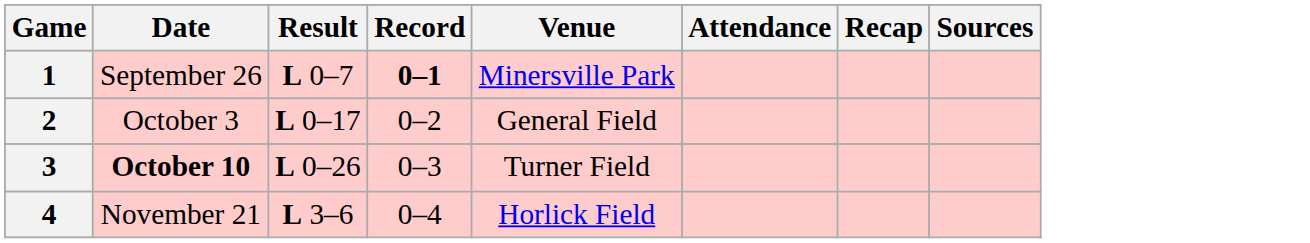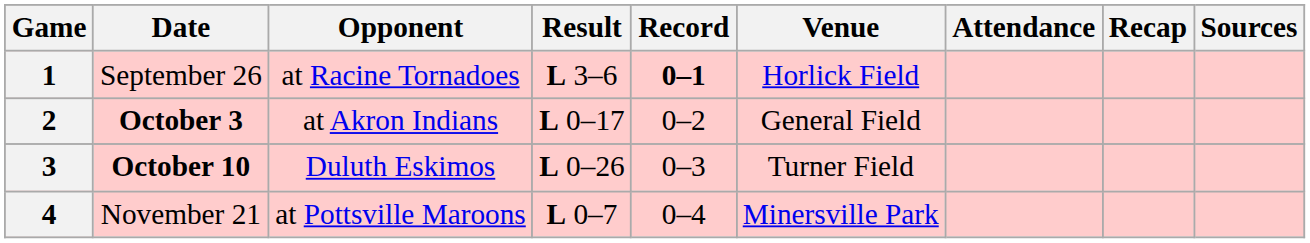+ column: (401, 27)
(318, 74) L 0–7 -> (582, 74) L 3–6
(577, 74) Minersville Park -> (841, 74) Horlick Field
(181, 120) normal -> (181, 120) bold
(318, 213) L 3–6 -> (582, 213) L 0–7
(577, 213) Horlick Field -> (841, 213) Minersville Park
